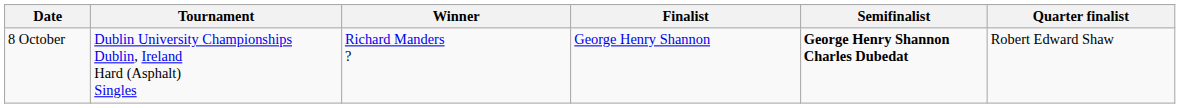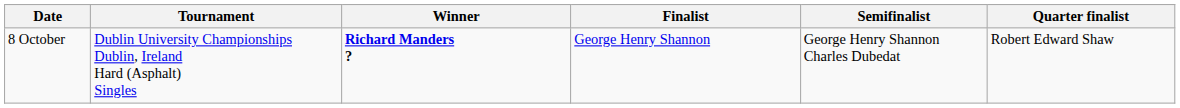(395, 48) normal -> (400, 48) bold
(877, 48) bold -> (872, 48) normal
